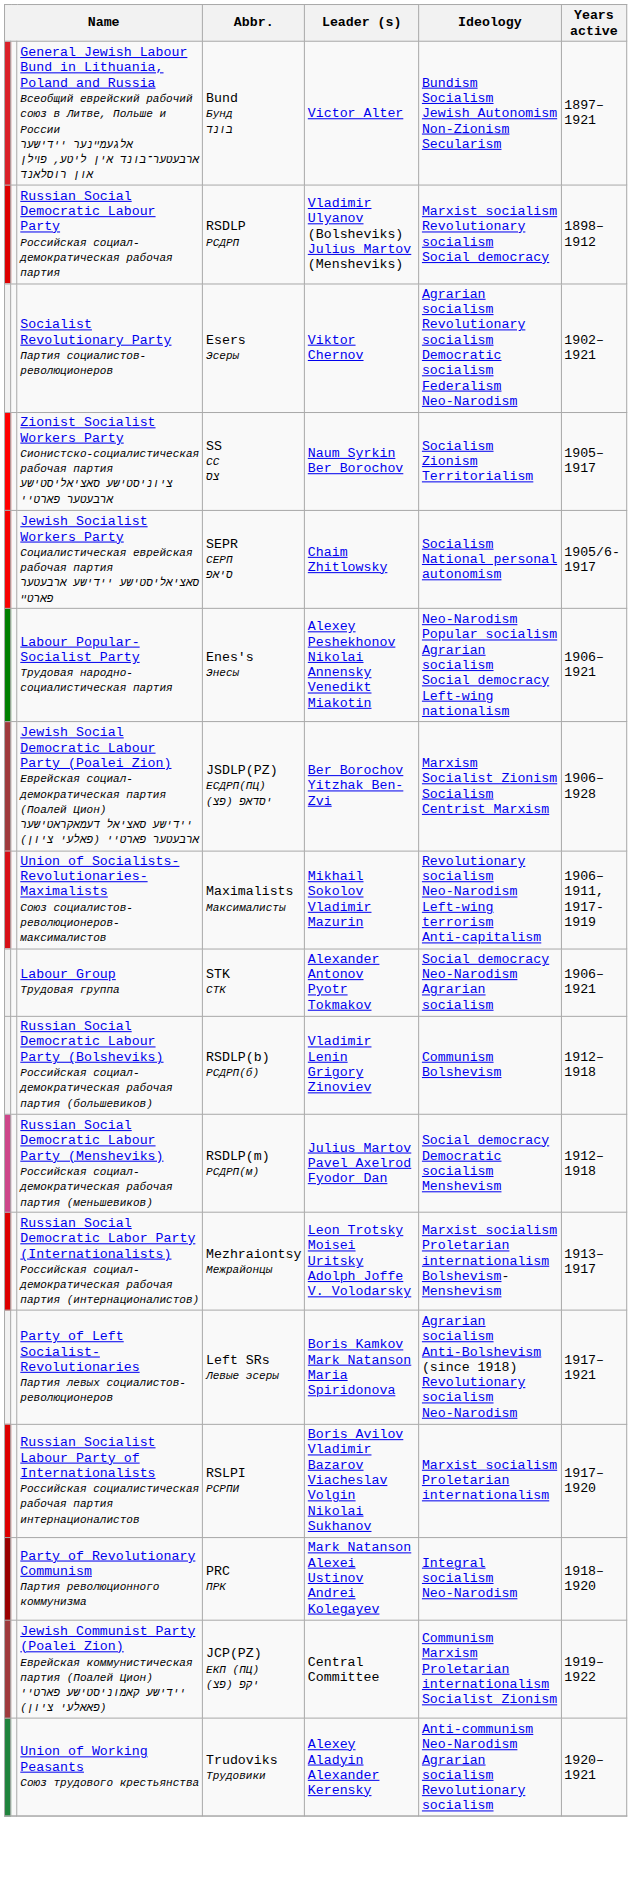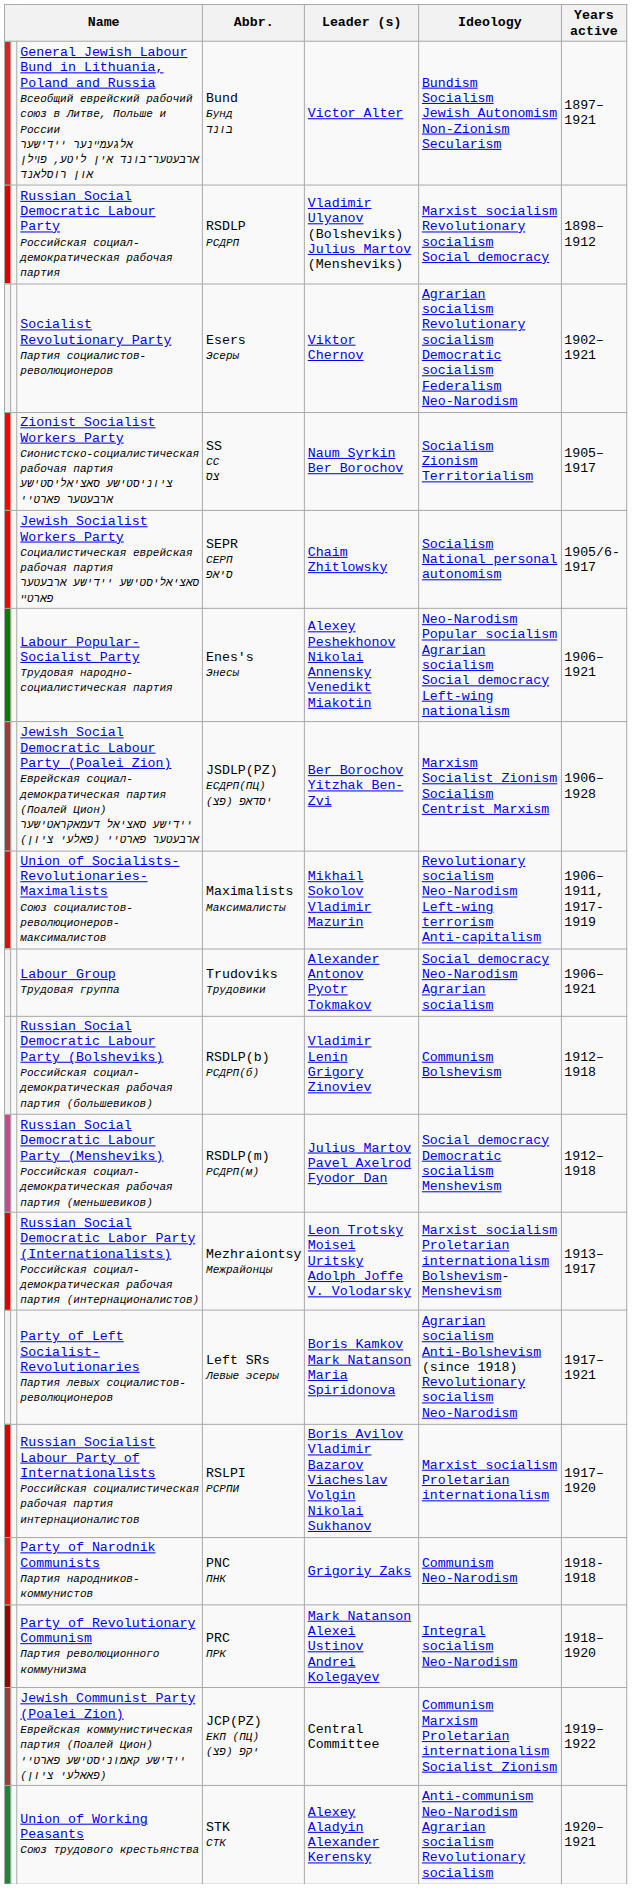(218, 982) STK СТК -> (242, 982) Trudoviks Трудовики
+ row: (88, 1571)
(242, 1767) Trudoviks Трудовики -> (218, 1834) STK СТК
